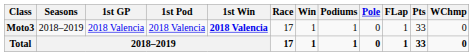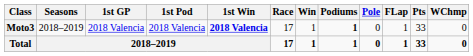(355, 28) normal -> (355, 28) bold
